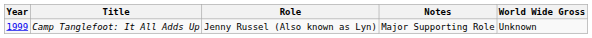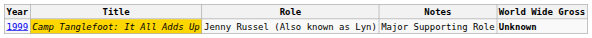(116, 26) no background -> (116, 26) gold background
(518, 26) normal -> (518, 26) bold
